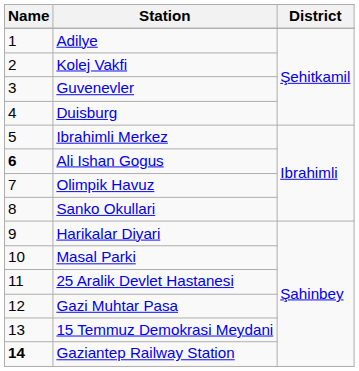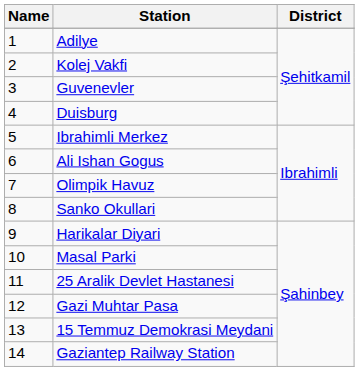(12, 161) bold -> (12, 161) normal
(16, 354) bold -> (16, 354) normal
